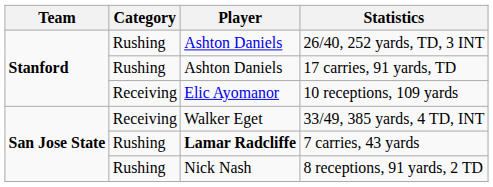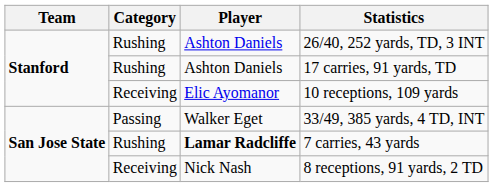(145, 118) Receiving -> (137, 118) Passing
(139, 168) Rushing -> (145, 168) Receiving
